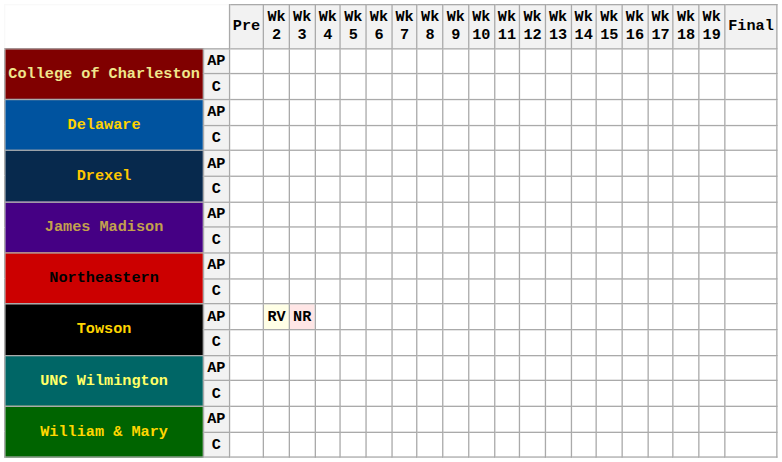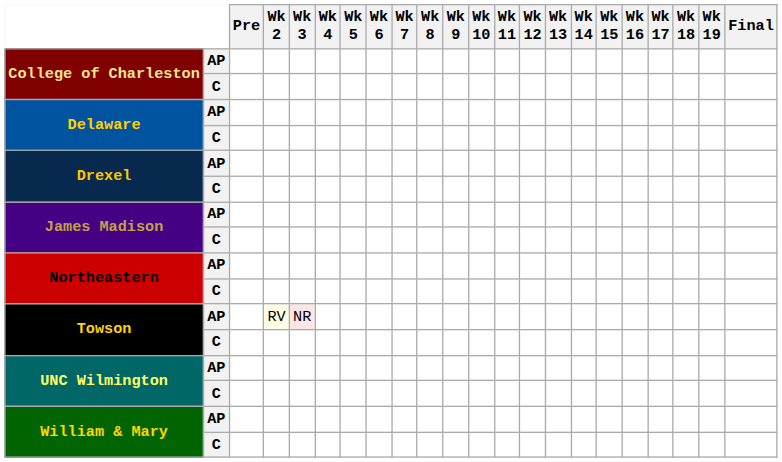(277, 316) bold -> (277, 316) normal
(302, 316) bold -> (302, 316) normal
